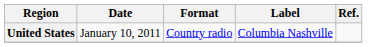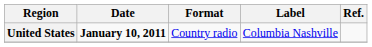(120, 32) normal -> (123, 32) bold
